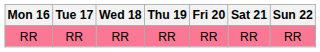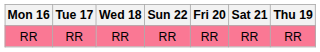columns swapped: (167, 15) <-> (293, 15)
